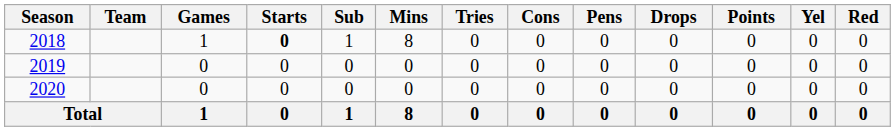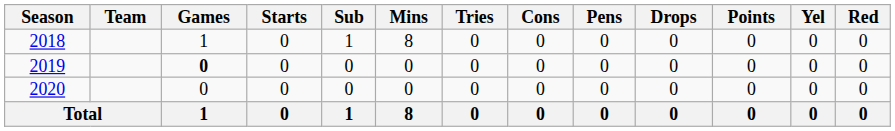(284, 41) bold -> (284, 41) normal
(204, 65) normal -> (204, 65) bold
